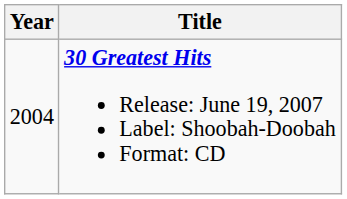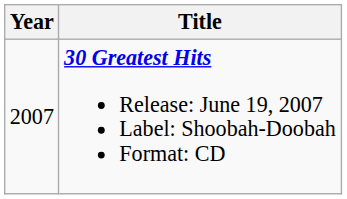(32, 116) 2004 -> (32, 116) 2007
